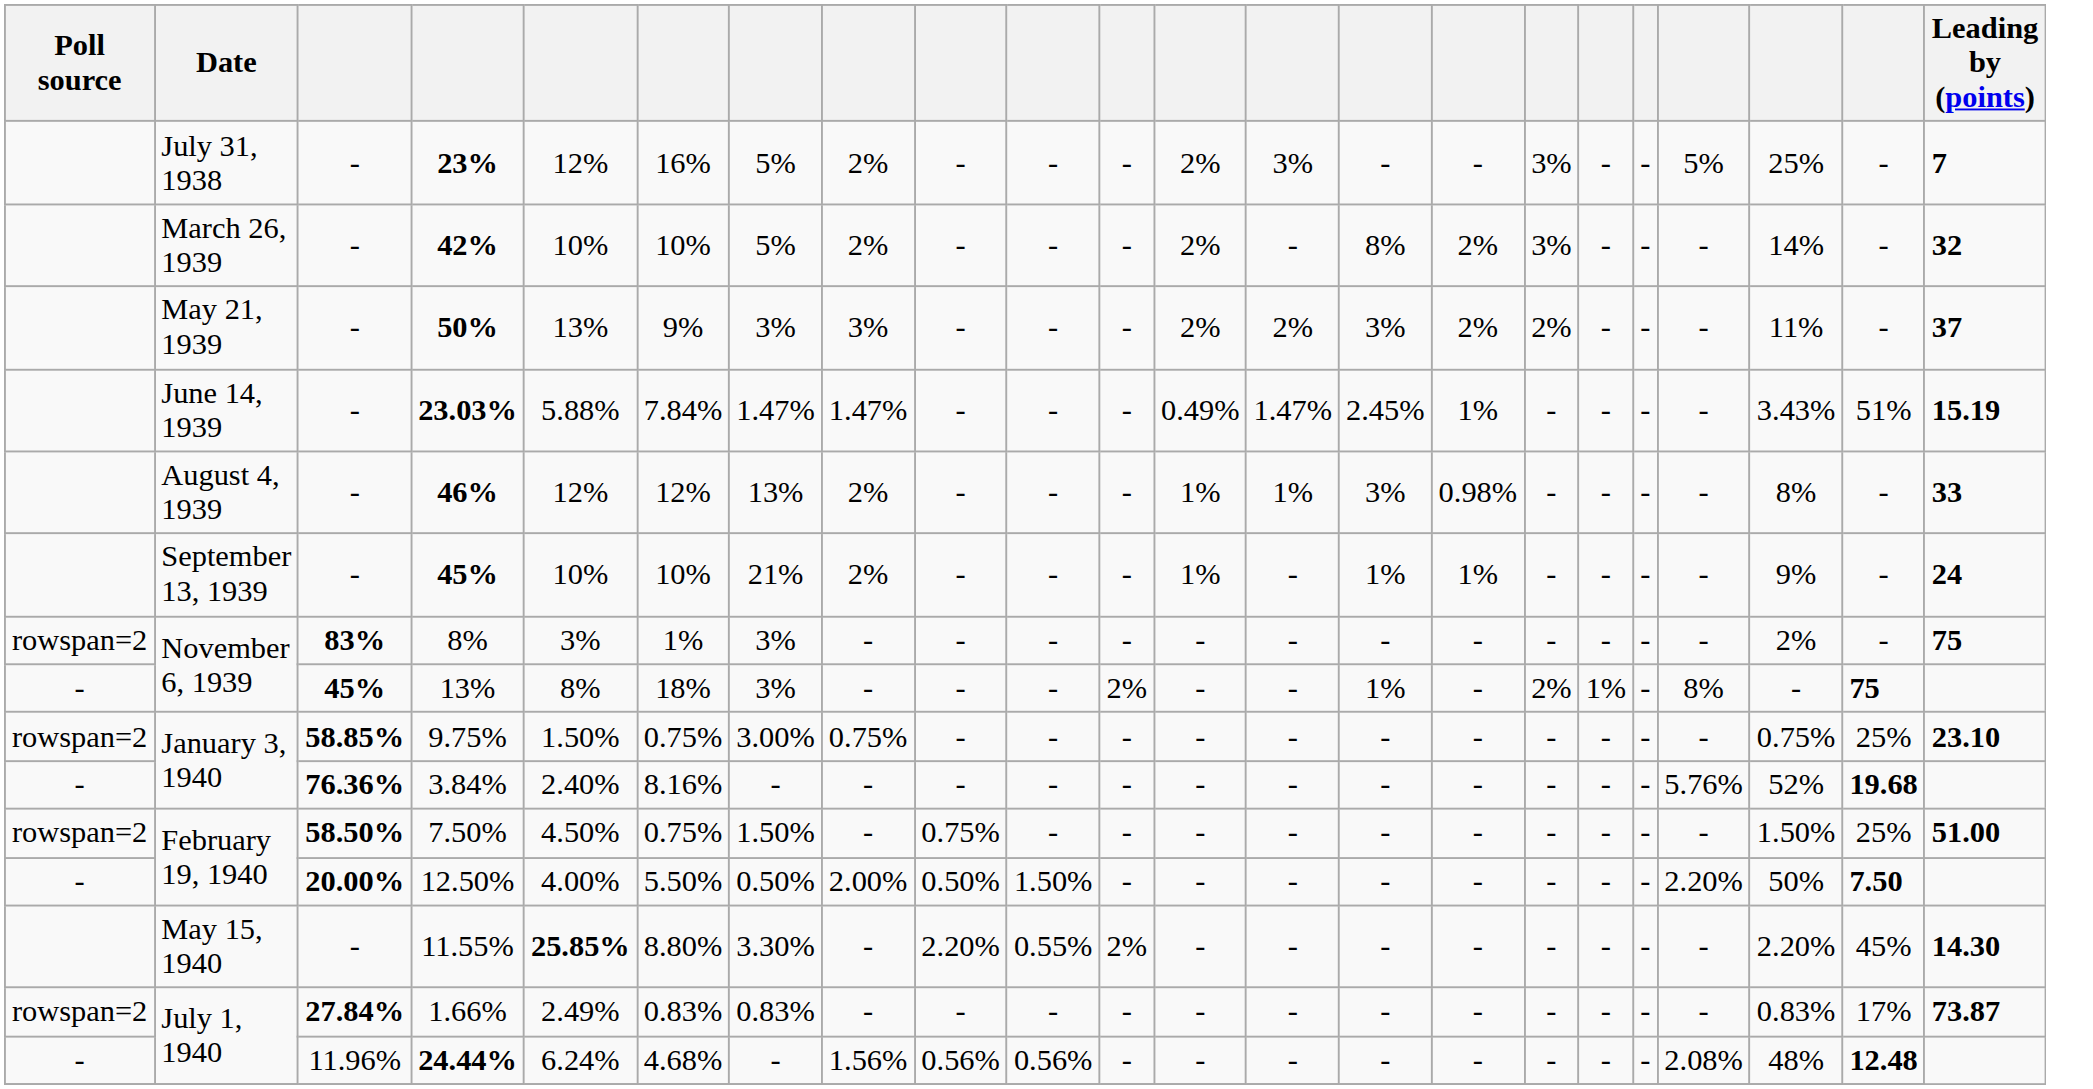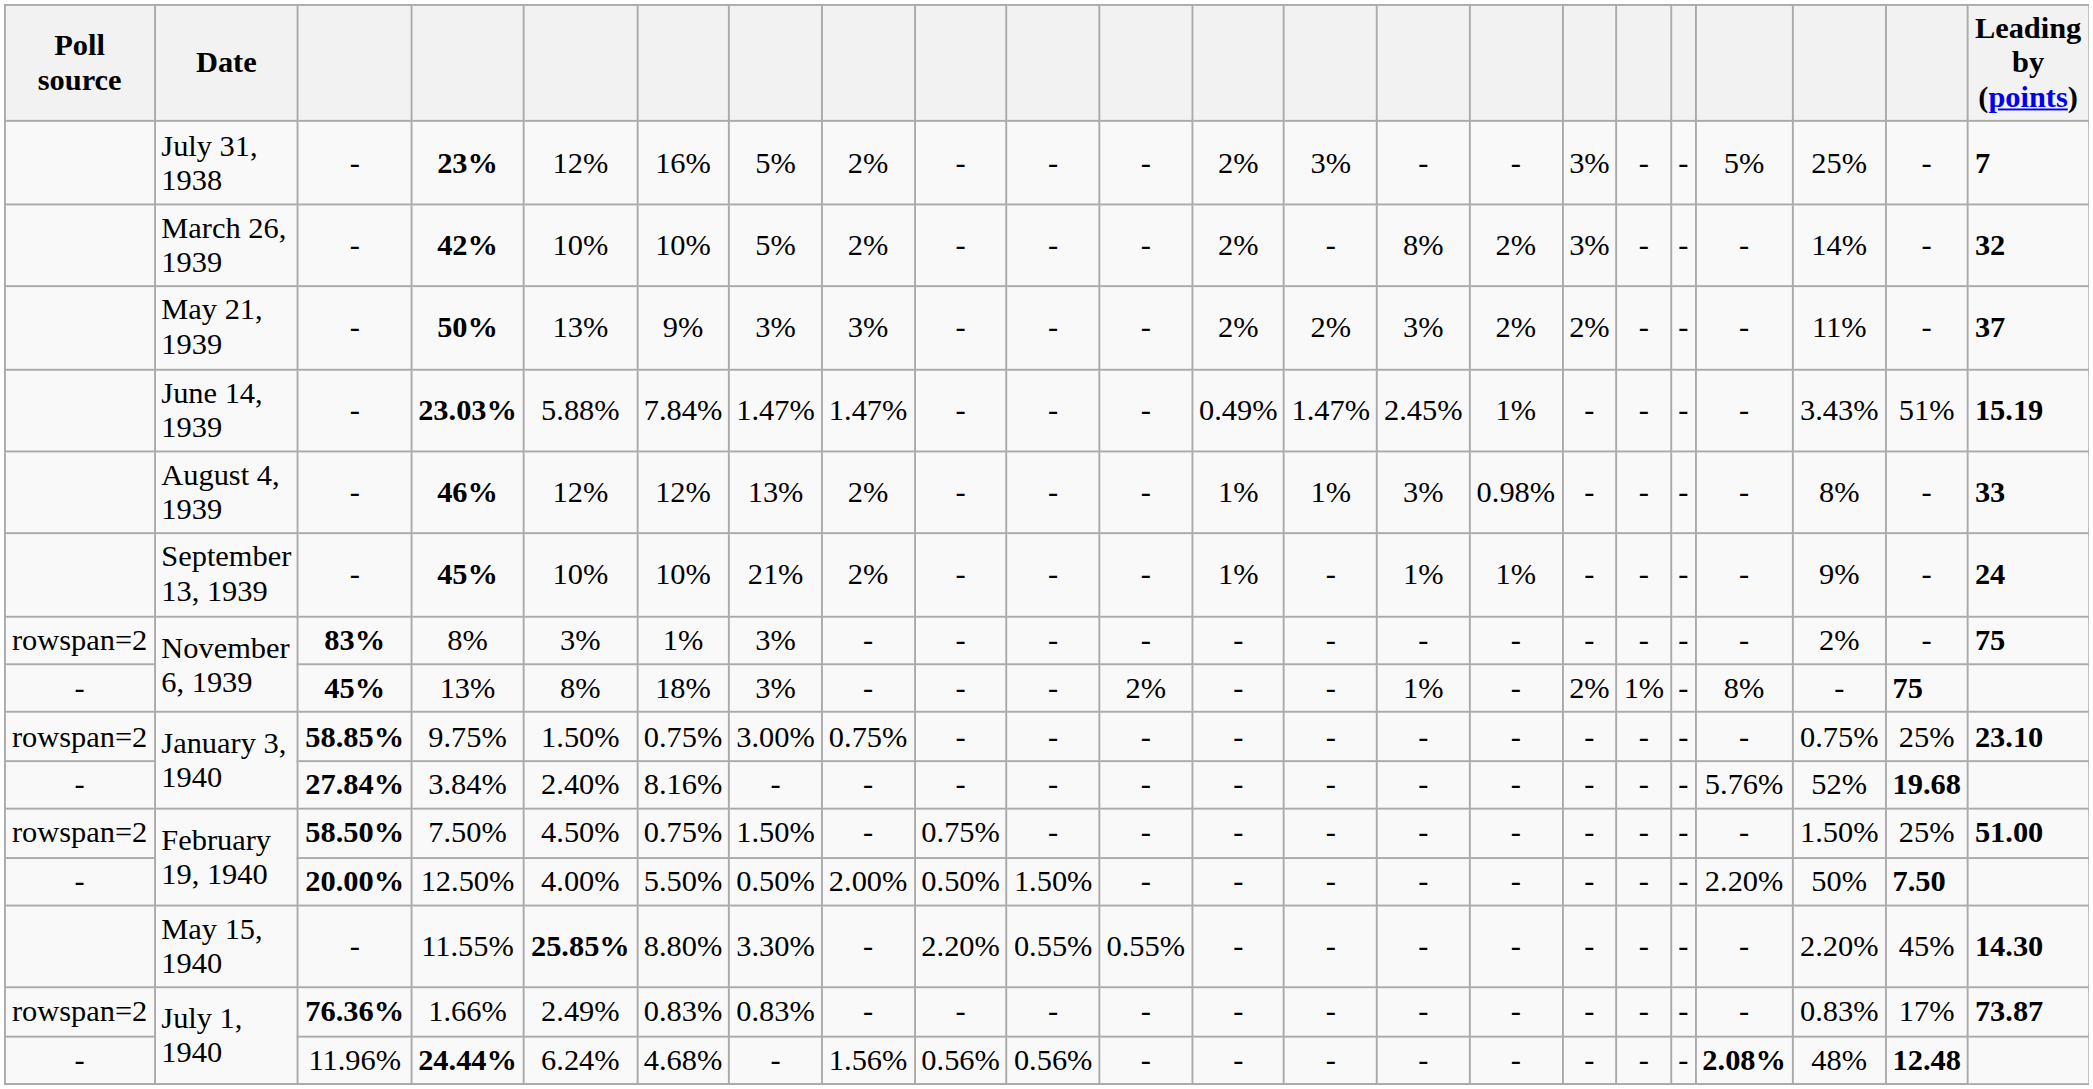(355, 784) 76.36% -> (355, 784) 27.84%
(1127, 946) 2% -> (1146, 946) 0.55%
(355, 1011) 27.84% -> (355, 1011) 76.36%
(1704, 1059) normal -> (1744, 1059) bold
